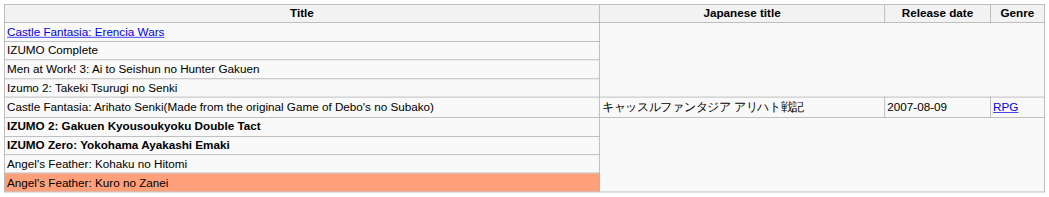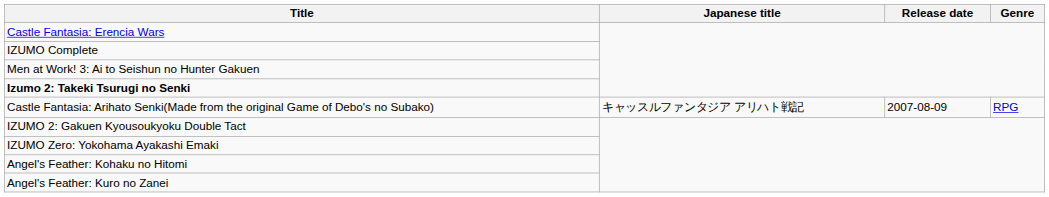(92, 87) normal -> (99, 87) bold
(134, 127) bold -> (126, 127) normal
(118, 145) bold -> (113, 145) normal
(88, 182) lightsalmon background -> (88, 182) no background
